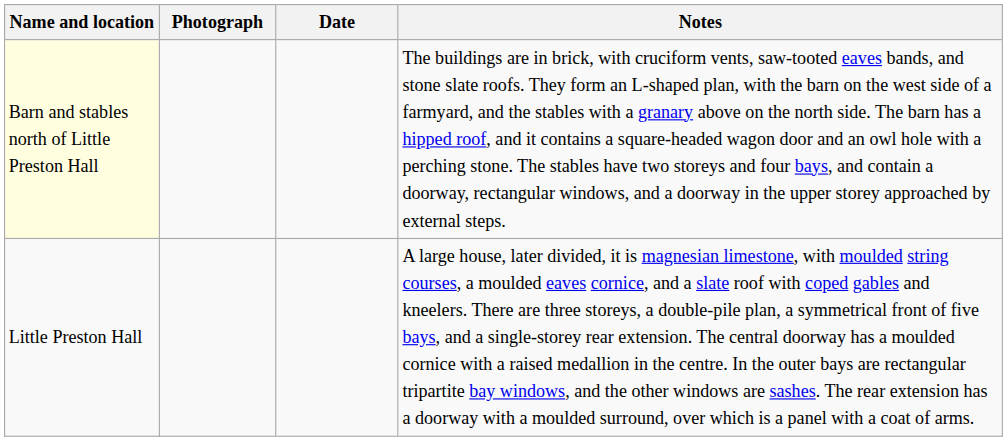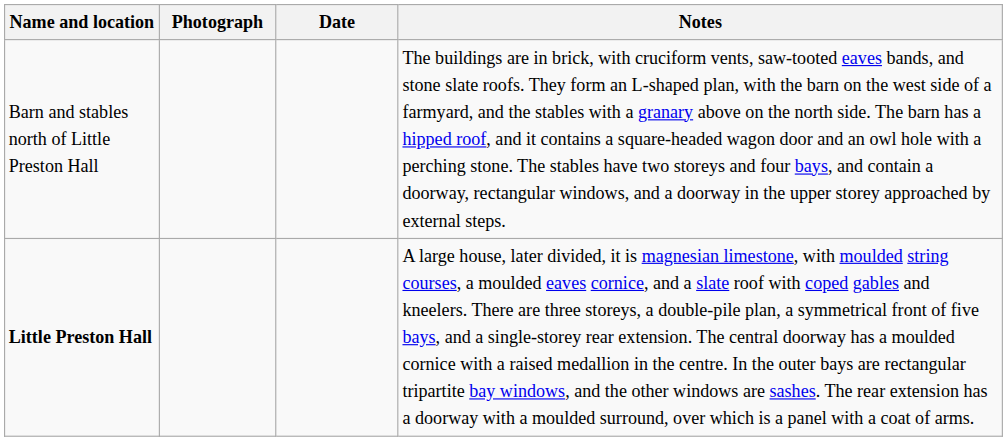(68, 139) lightyellow background -> (68, 139) no background
(76, 337) normal -> (80, 337) bold
